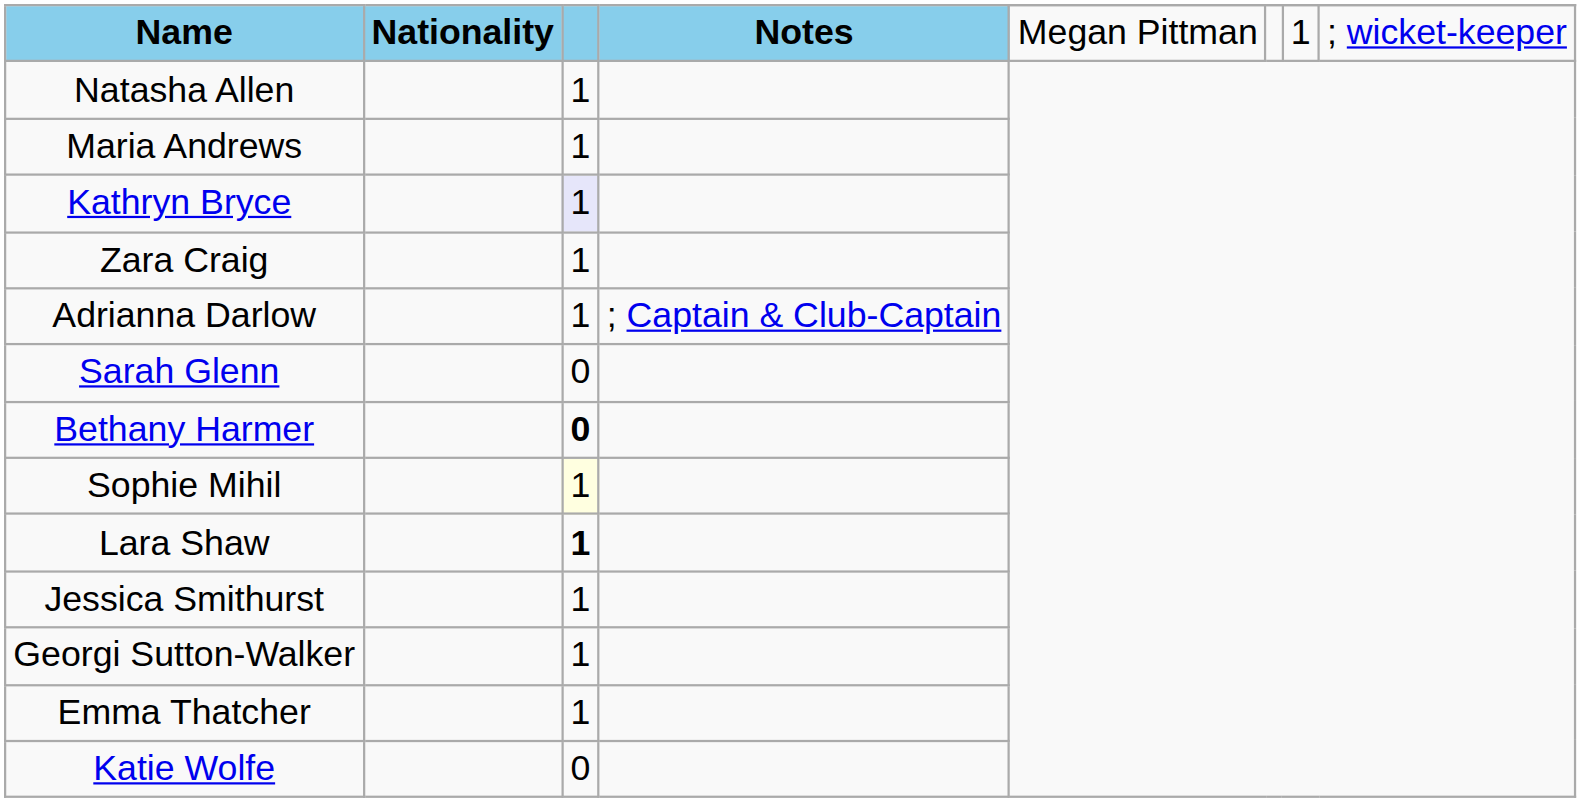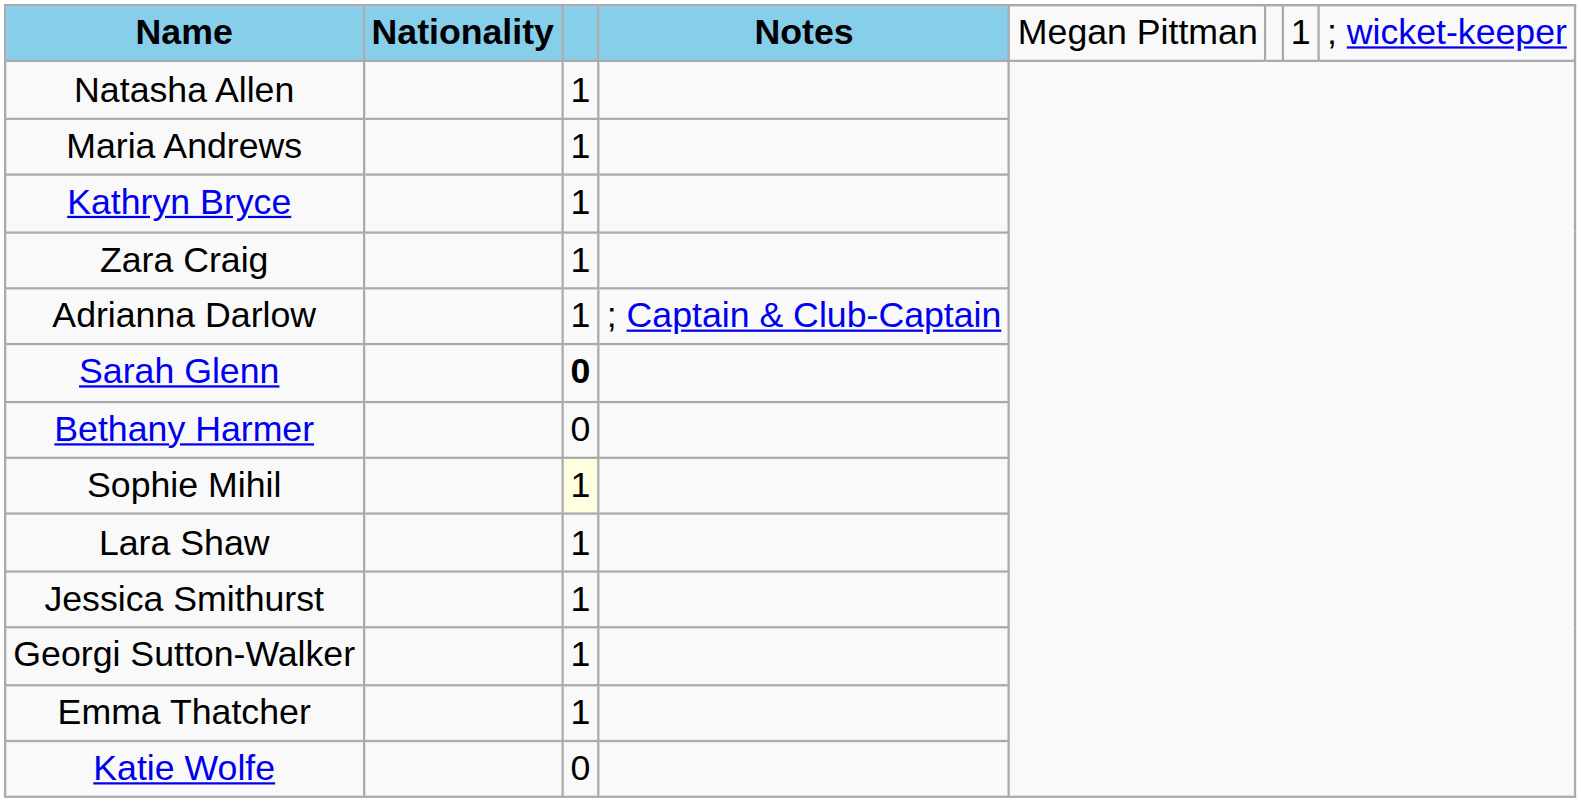(580, 202) lavender background -> (580, 202) no background
(580, 372) normal -> (580, 372) bold
(580, 428) bold -> (580, 428) normal
(580, 542) bold -> (580, 542) normal
